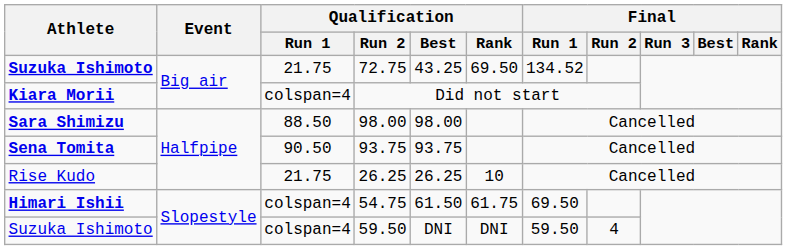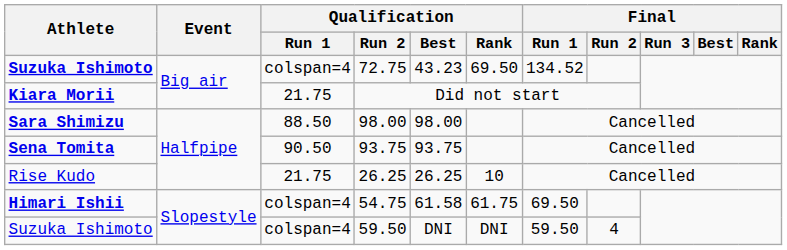(308, 69) 21.75 -> (308, 69) colspan=4
(438, 69) 43.25 -> (438, 69) 43.23
(308, 96) colspan=4 -> (308, 96) 21.75
(438, 203) 61.50 -> (438, 203) 61.58
